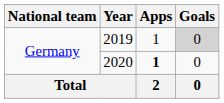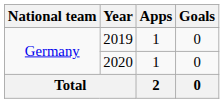(197, 39) lightgrey background -> (197, 39) no background
(156, 62) bold -> (156, 62) normal
